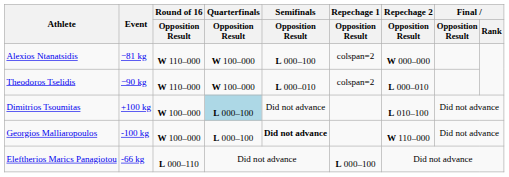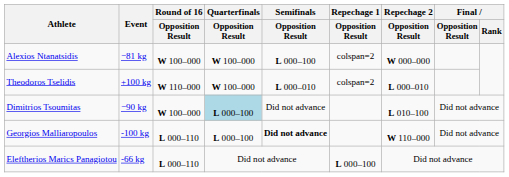(179, 62) W 110–000 -> (179, 62) W 100–000
(134, 82) −90 kg -> (136, 82) +100 kg
(136, 108) +100 kg -> (134, 108) −90 kg
(179, 139) W 100–000 -> (179, 139) L 000–110
